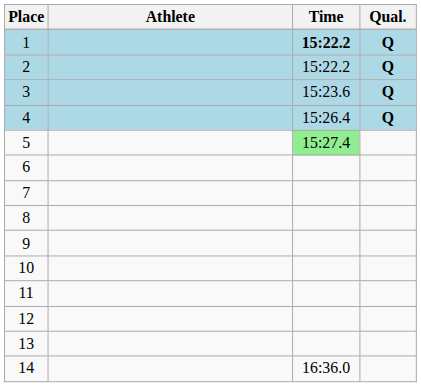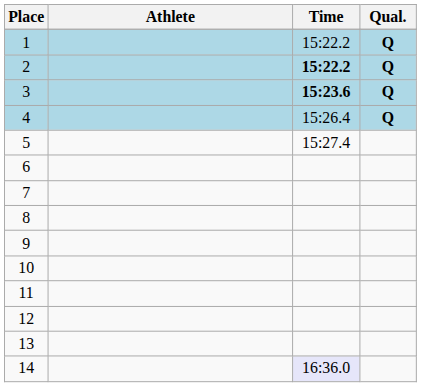(326, 42) bold -> (326, 42) normal
(326, 67) normal -> (326, 67) bold
(326, 92) normal -> (326, 92) bold
(326, 142) lightgreen background -> (326, 142) no background
(326, 368) no background -> (326, 368) lavender background
